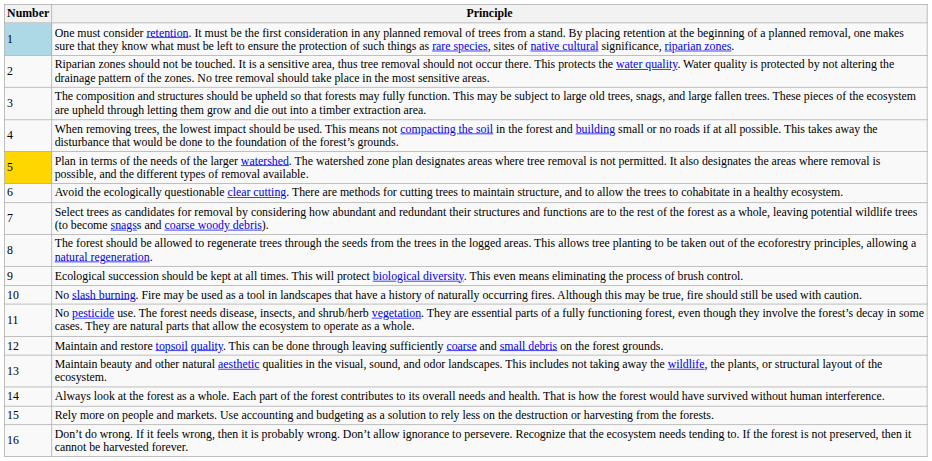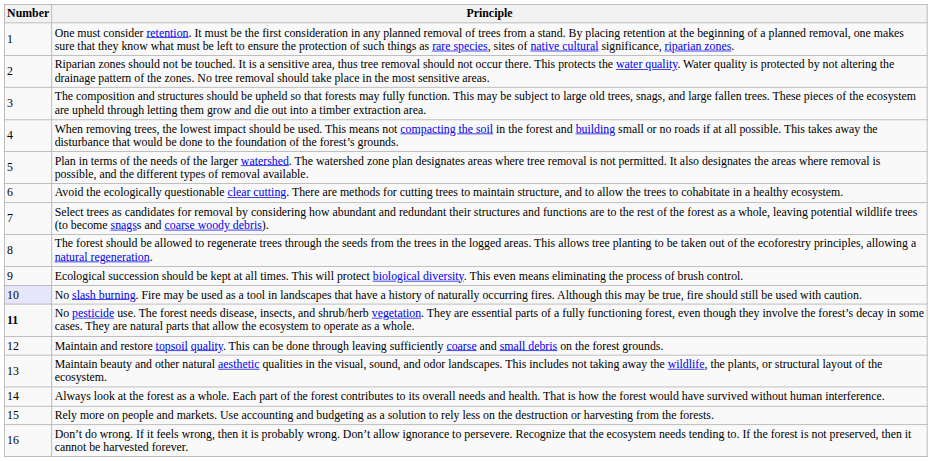(10, 39) lightblue background -> (10, 39) no background
(10, 167) gold background -> (10, 167) no background
(13, 294) no background -> (13, 294) lavender background
(13, 320) normal -> (13, 320) bold
